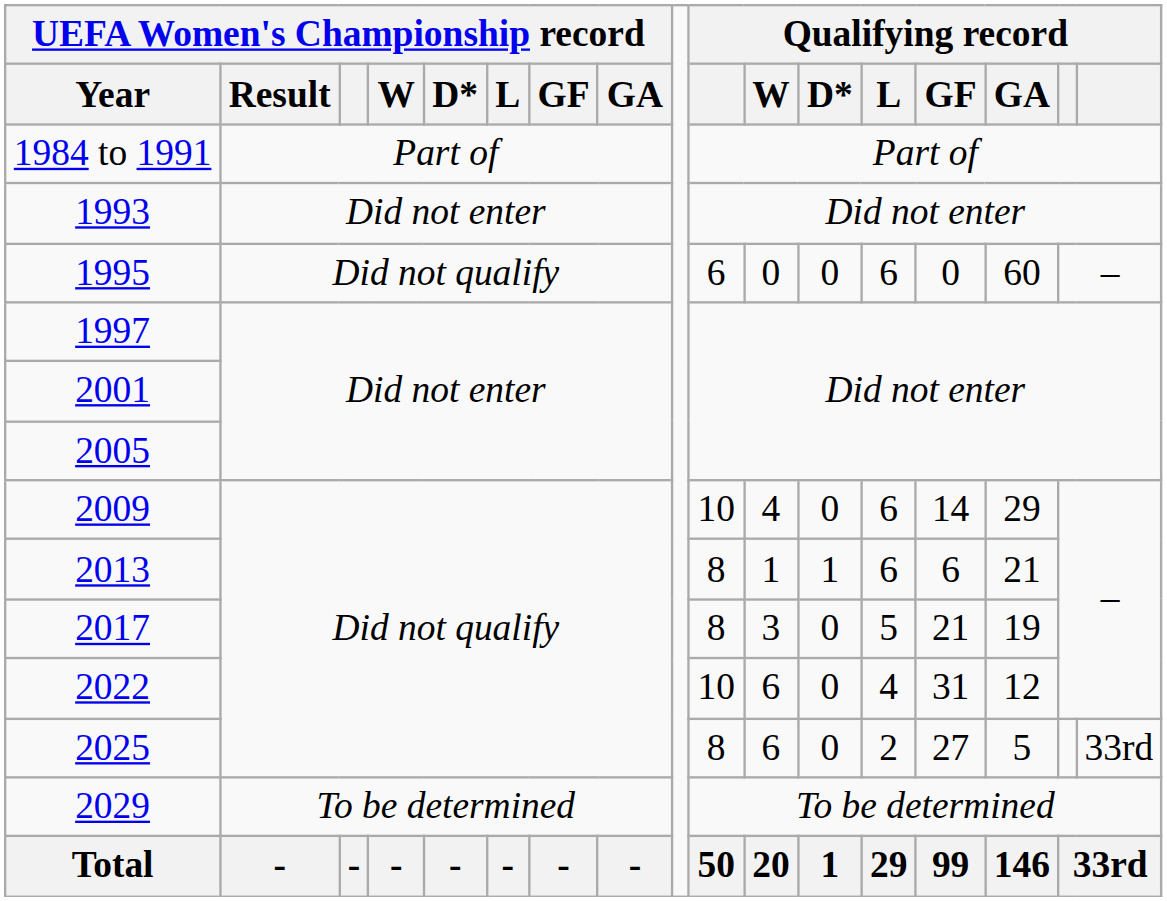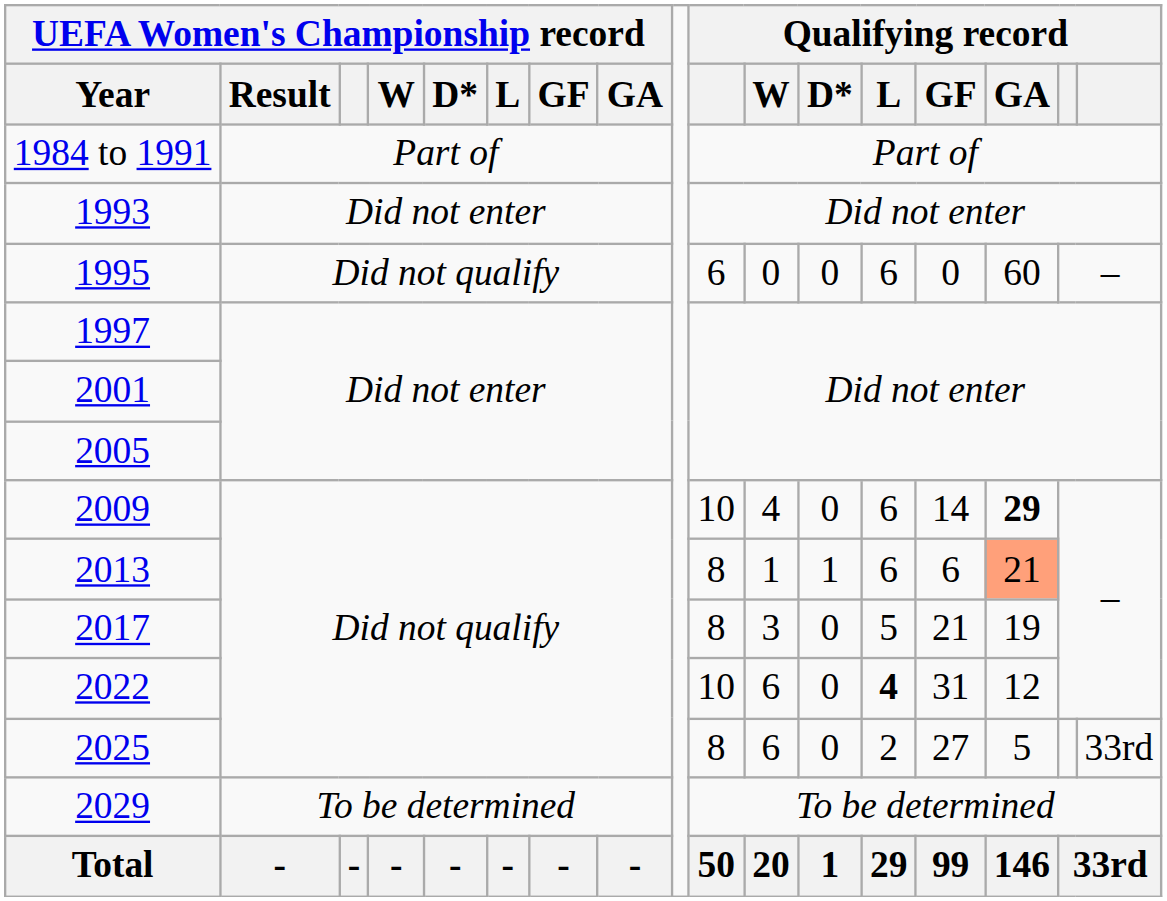(1022, 509) normal -> (1022, 509) bold
(1022, 568) no background -> (1022, 568) lightsalmon background
(889, 687) normal -> (889, 687) bold
